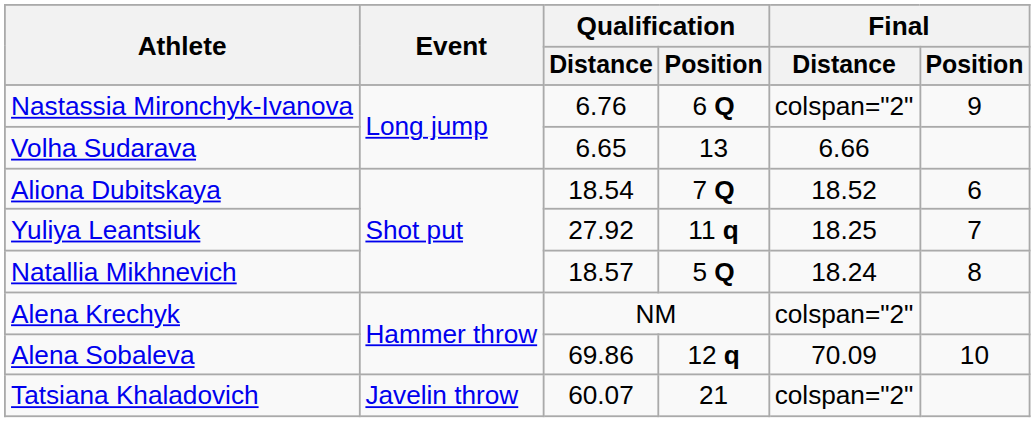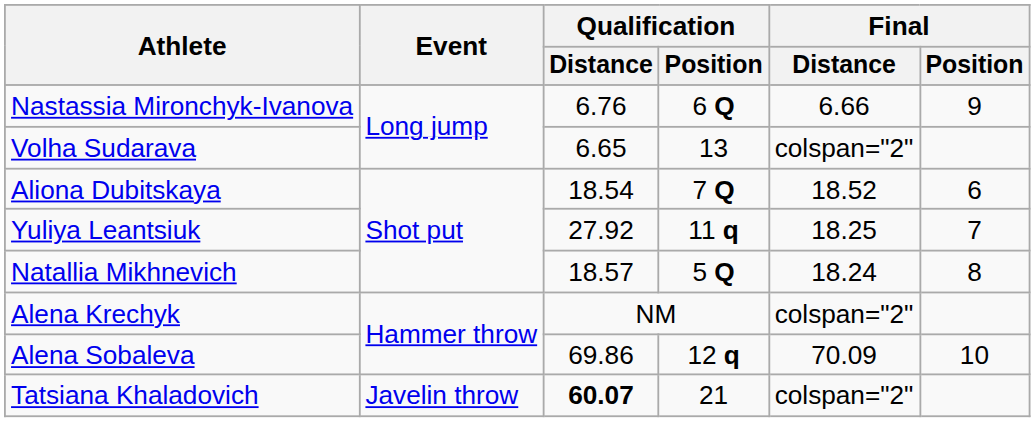(844, 106) colspan="2" -> (844, 106) 6.66
(844, 148) 6.66 -> (844, 148) colspan="2"
(601, 396) normal -> (601, 396) bold
